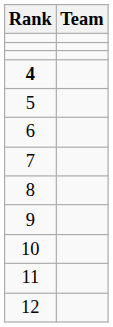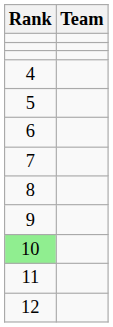(30, 73) bold -> (30, 73) normal
(30, 248) no background -> (30, 248) lightgreen background
